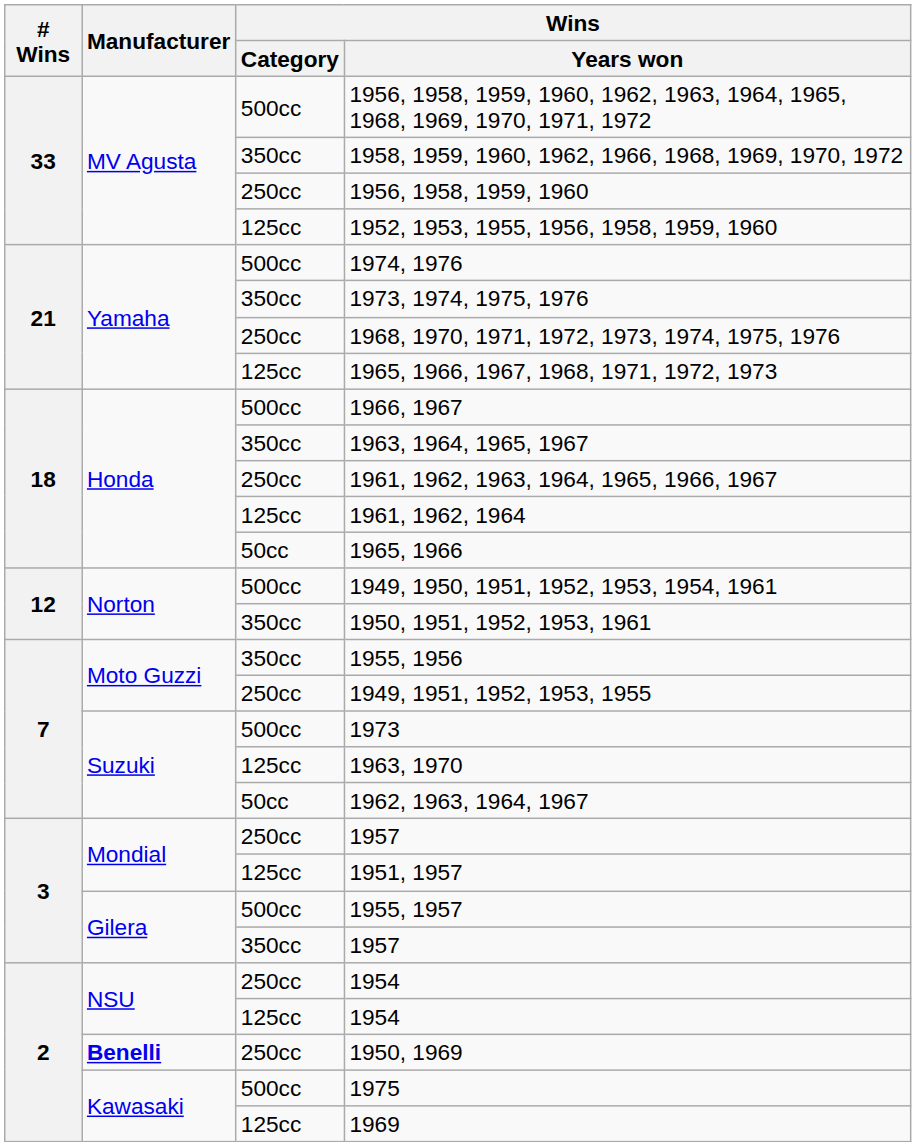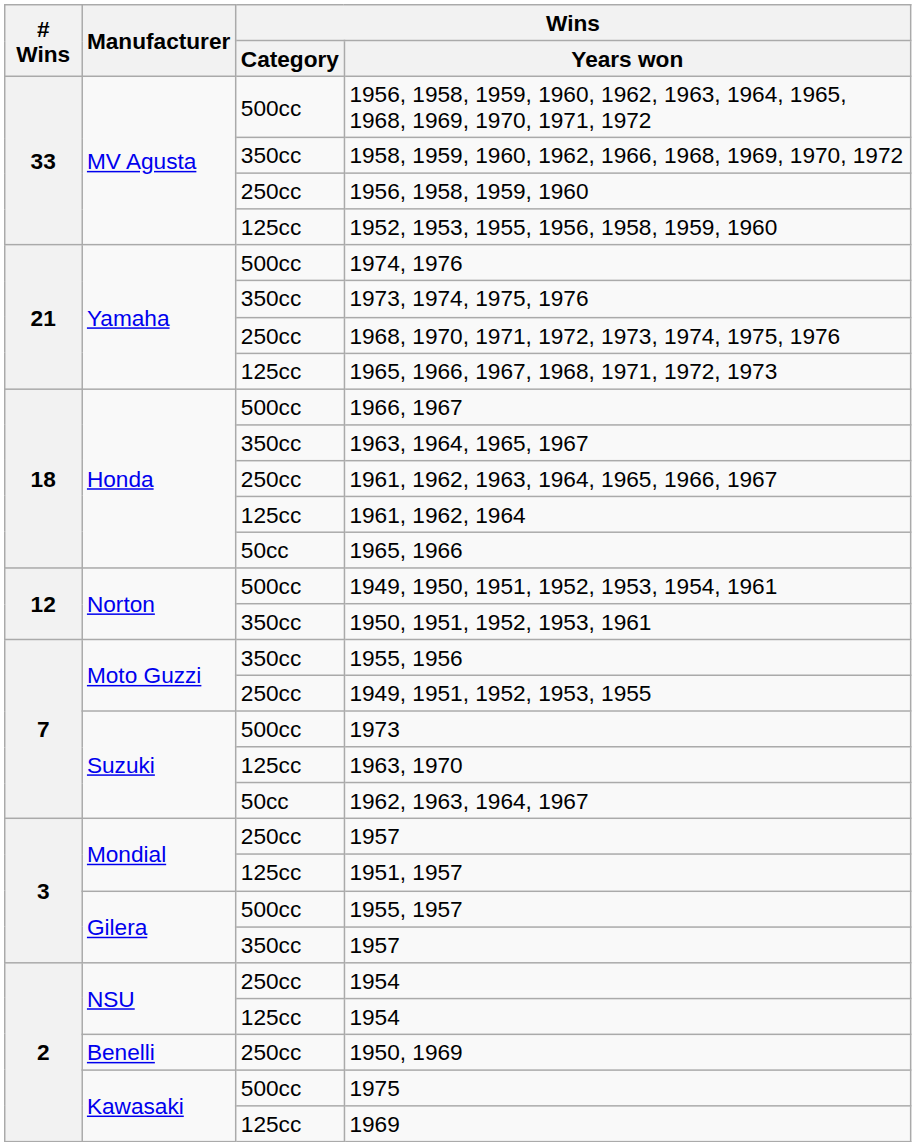(124, 1052) bold -> (121, 1052) normal
